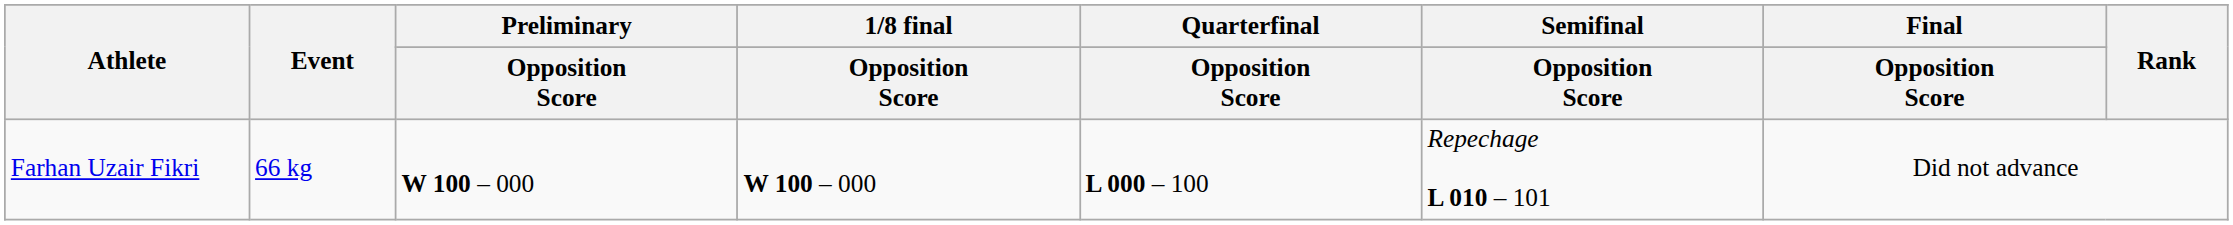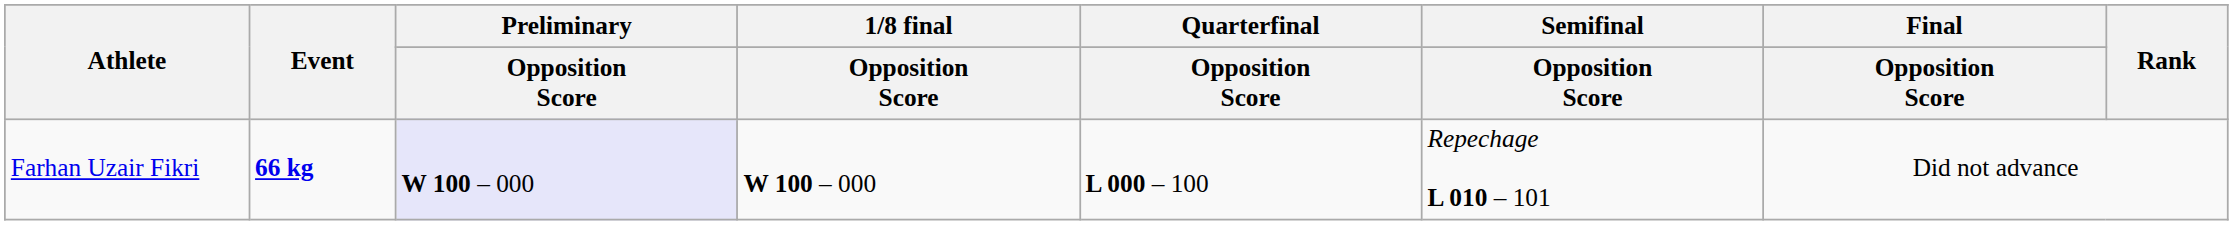(284, 169) normal -> (284, 169) bold
(468, 184) no background -> (468, 184) lavender background
